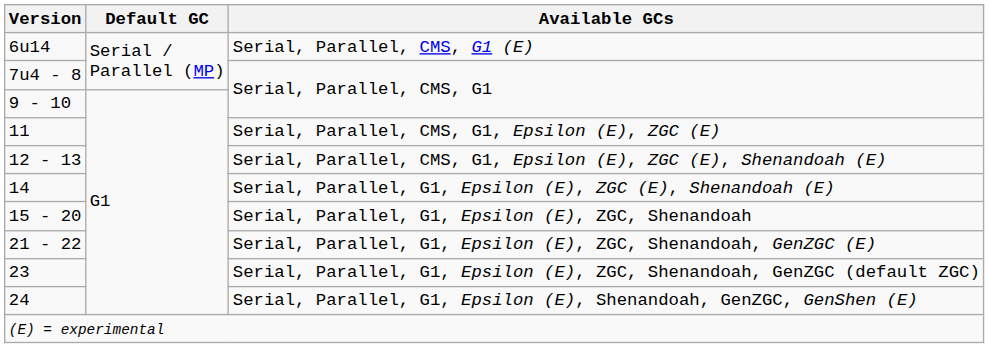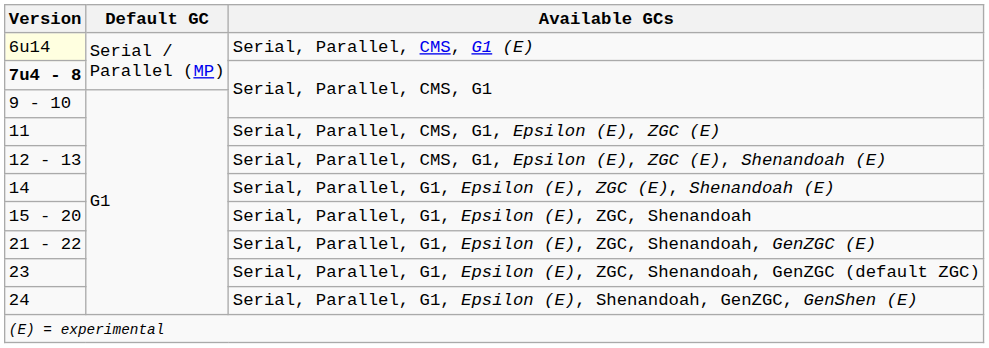(30, 47) no background -> (30, 47) lightyellow background
(45, 75) normal -> (45, 75) bold
